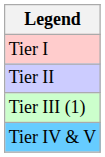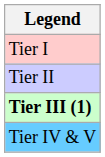(47, 107) normal -> (50, 107) bold
